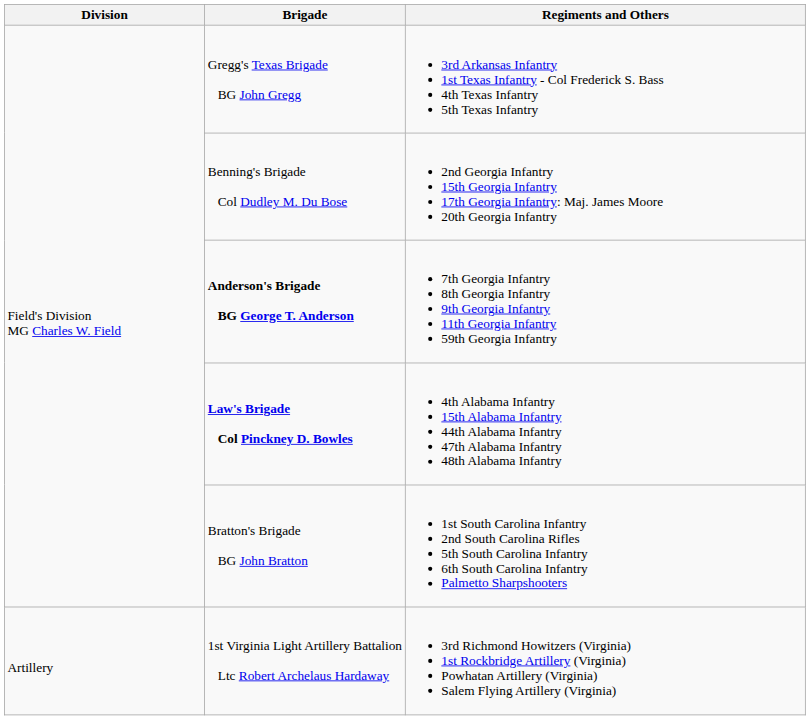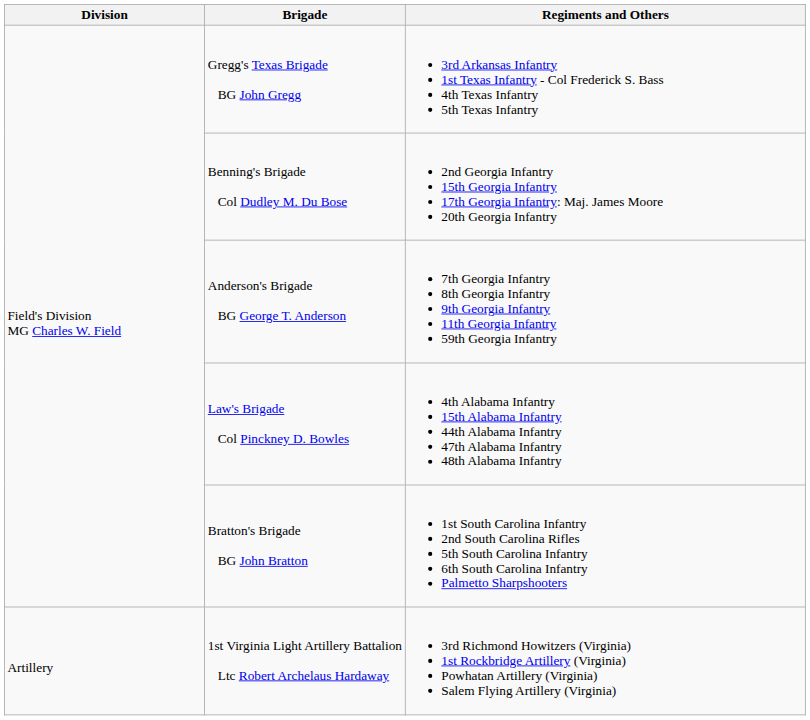(281, 301) bold -> (277, 301) normal
(280, 423) bold -> (278, 423) normal
